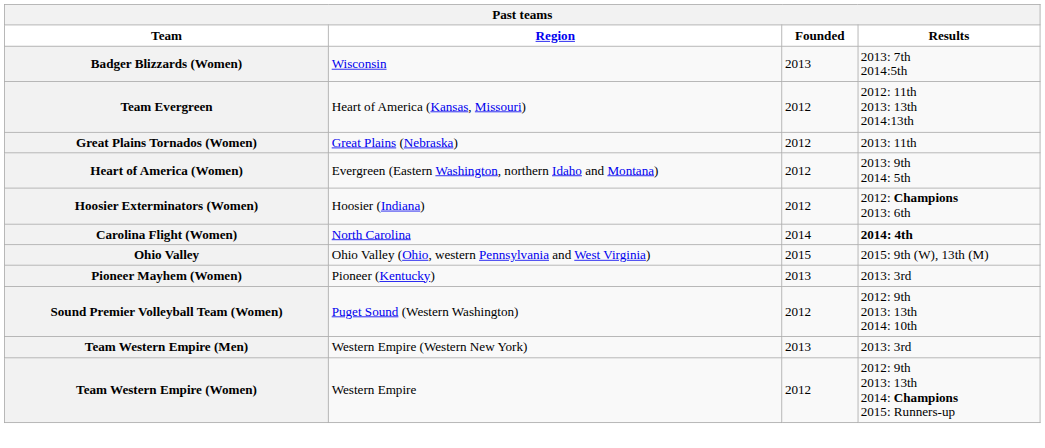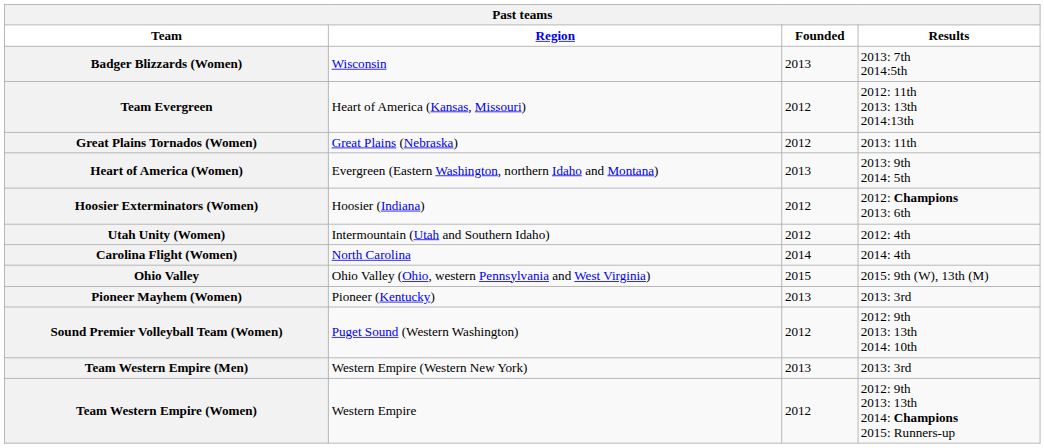(798, 170) 2012 -> (798, 170) 2013
+ row: (167, 234)
(887, 234) bold -> (886, 255) normal
